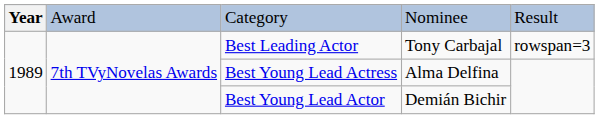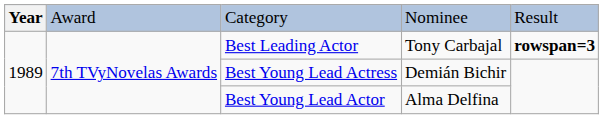(552, 45) normal -> (555, 45) bold
(452, 72) Alma Delfina -> (456, 72) Demián Bichir
(456, 99) Demián Bichir -> (452, 99) Alma Delfina
